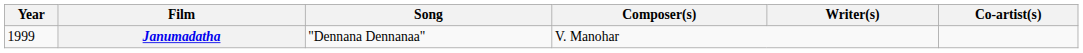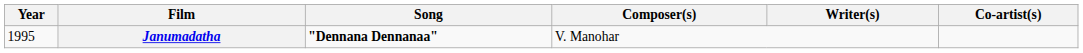(21, 36) 1999 -> (21, 36) 1995
(367, 36) normal -> (373, 36) bold
